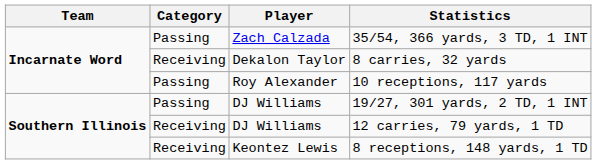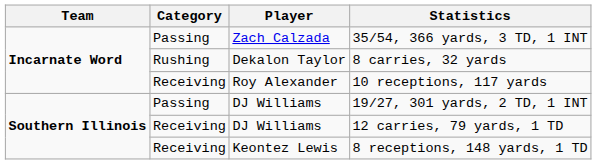(189, 60) Receiving -> (181, 60) Rushing
(181, 82) Passing -> (189, 82) Receiving
